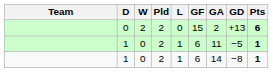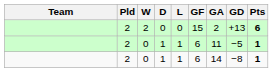columns swapped: (161, 12) <-> (126, 12)
